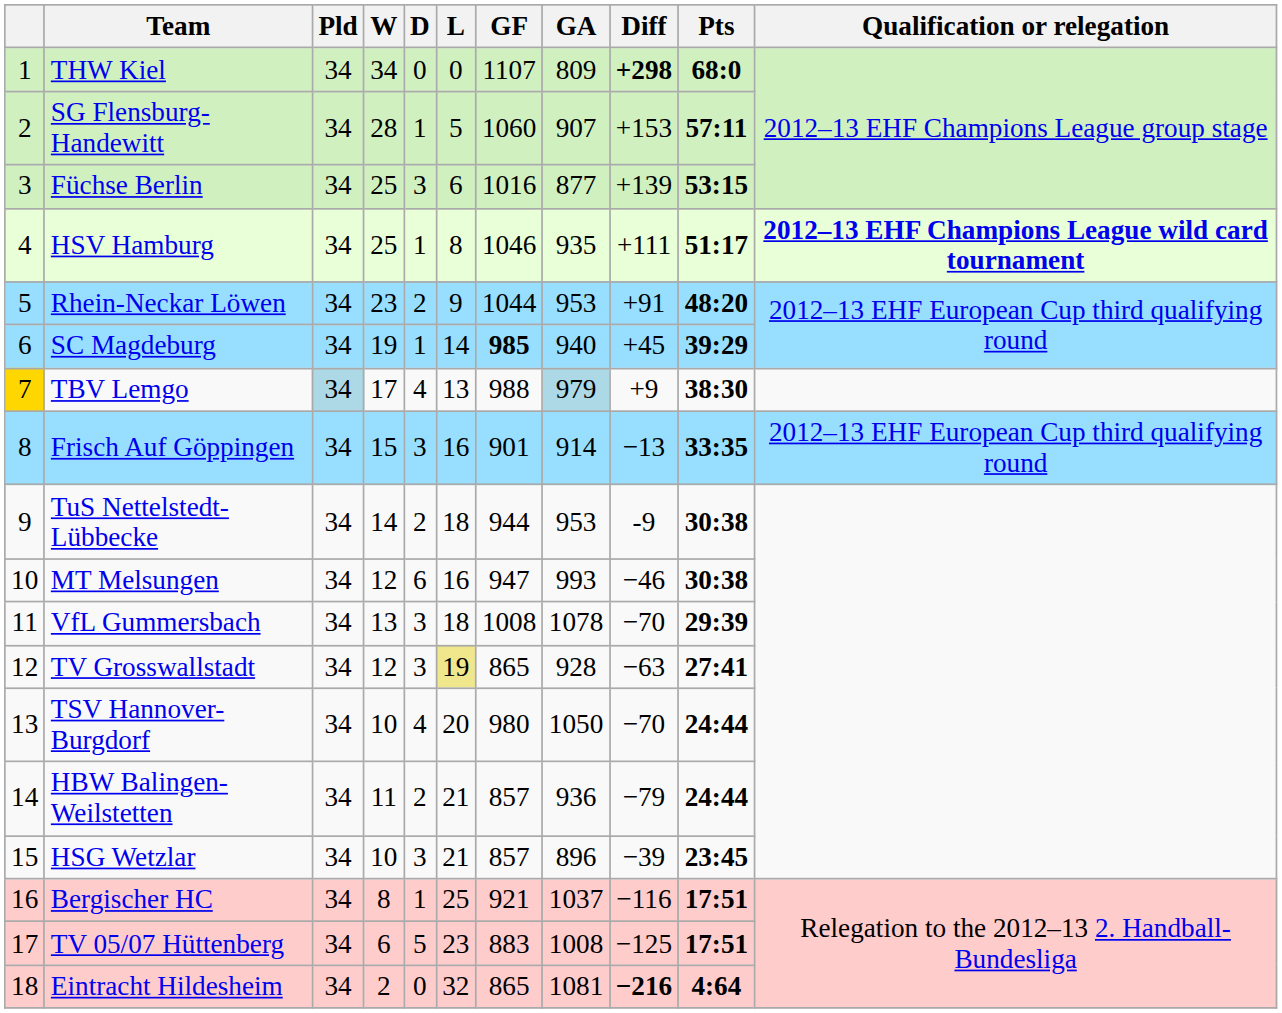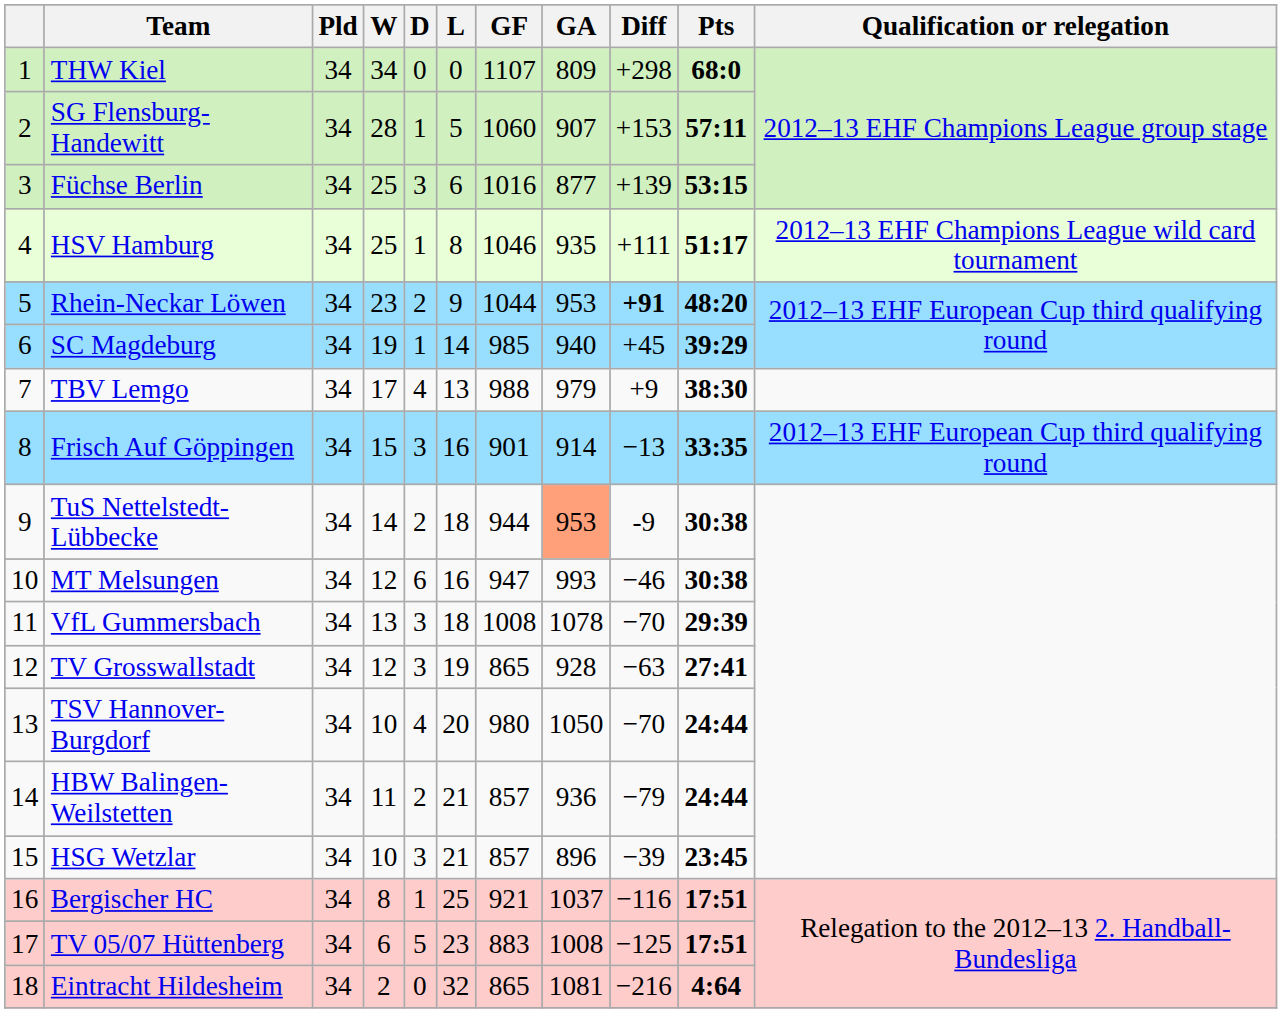(644, 69) bold -> (644, 69) normal
(1016, 244) bold -> (1015, 244) normal
(644, 302) normal -> (644, 302) bold
(509, 346) bold -> (509, 346) normal
(25, 389) gold background -> (25, 389) no background
(338, 389) lightblue background -> (338, 389) no background
(576, 389) lightblue background -> (576, 389) no background
(576, 521) no background -> (576, 521) lightsalmon background
(456, 666) khaki background -> (456, 666) no background
(644, 986) bold -> (644, 986) normal
